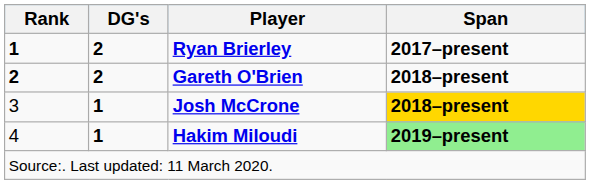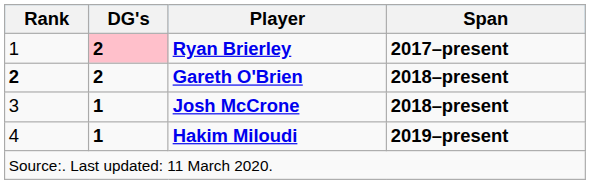(14, 48) bold -> (14, 48) normal
(98, 48) no background -> (98, 48) pink background
(450, 106) gold background -> (450, 106) no background
(450, 135) lightgreen background -> (450, 135) no background
